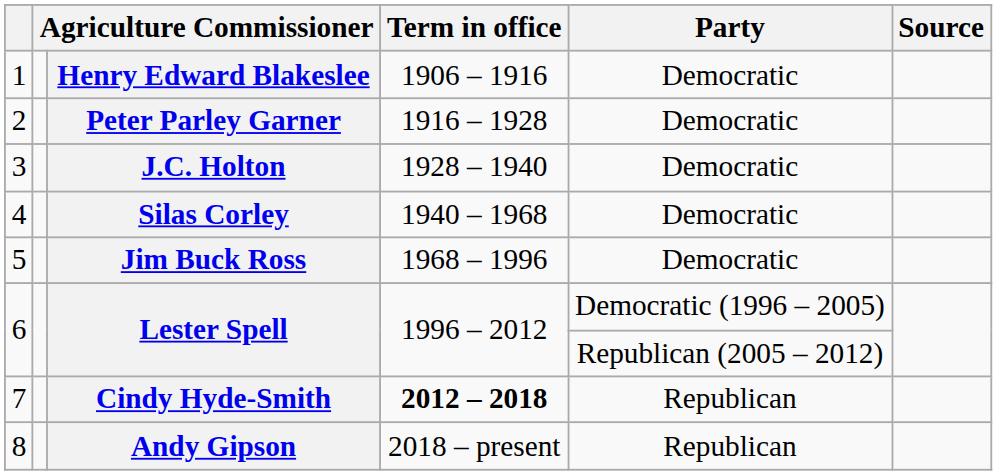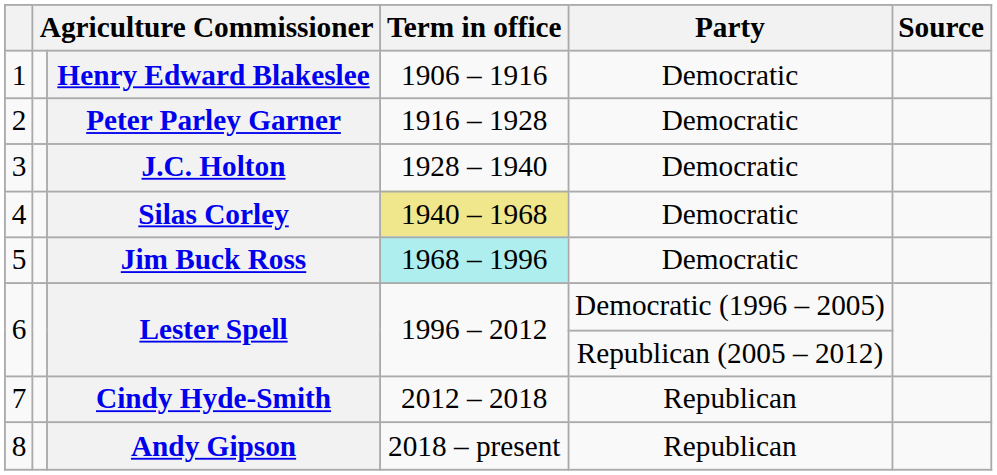(474, 213) no background -> (474, 213) khaki background
(474, 259) no background -> (474, 259) paleturquoise background
(474, 399) bold -> (474, 399) normal
